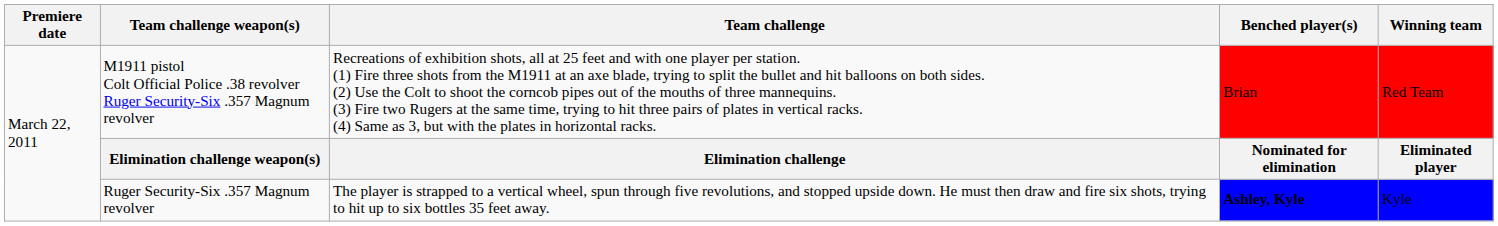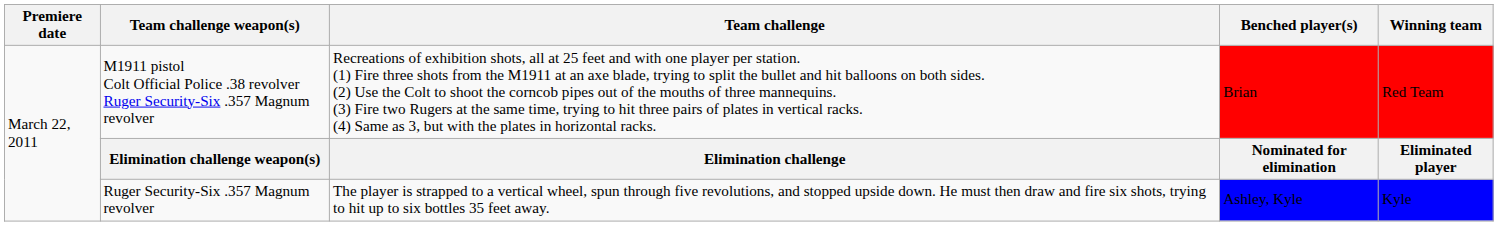(1264, 200) bold -> (1263, 200) normal
